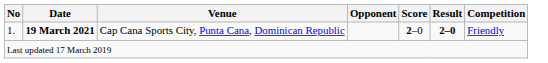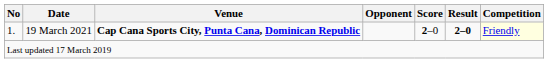(60, 31) bold -> (59, 31) normal
(222, 31) normal -> (229, 31) bold
(486, 31) no background -> (501, 31) lightyellow background
